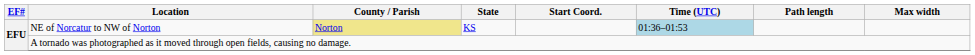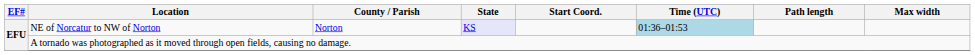(329, 27) khaki background -> (329, 27) no background
(470, 27) no background -> (470, 27) lavender background
